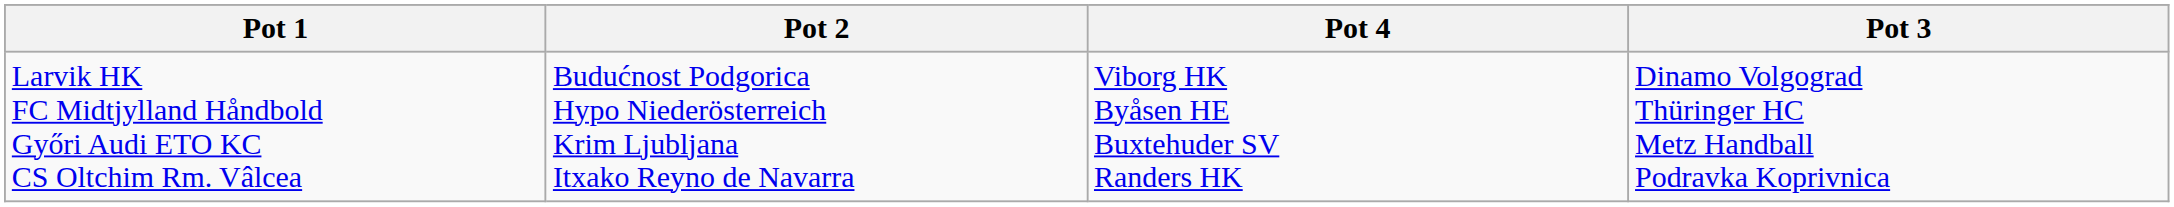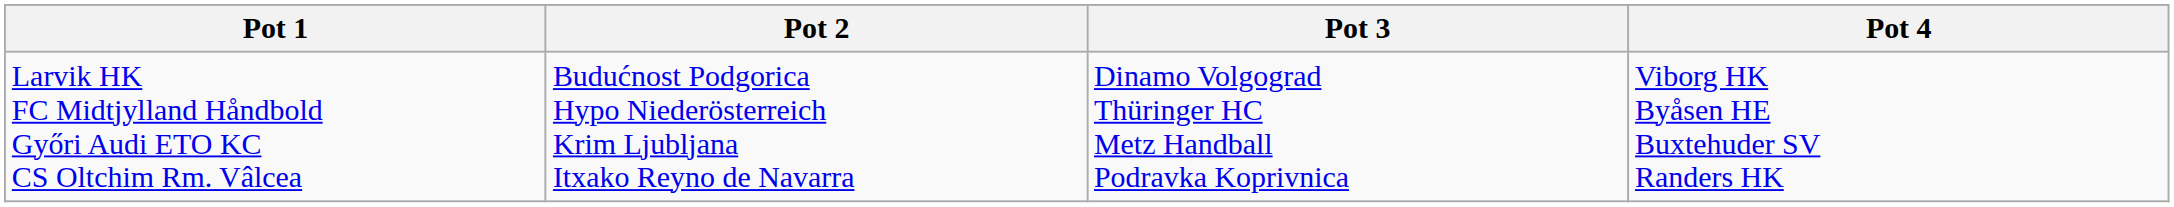columns swapped: (1899, 28) <-> (1358, 28)
